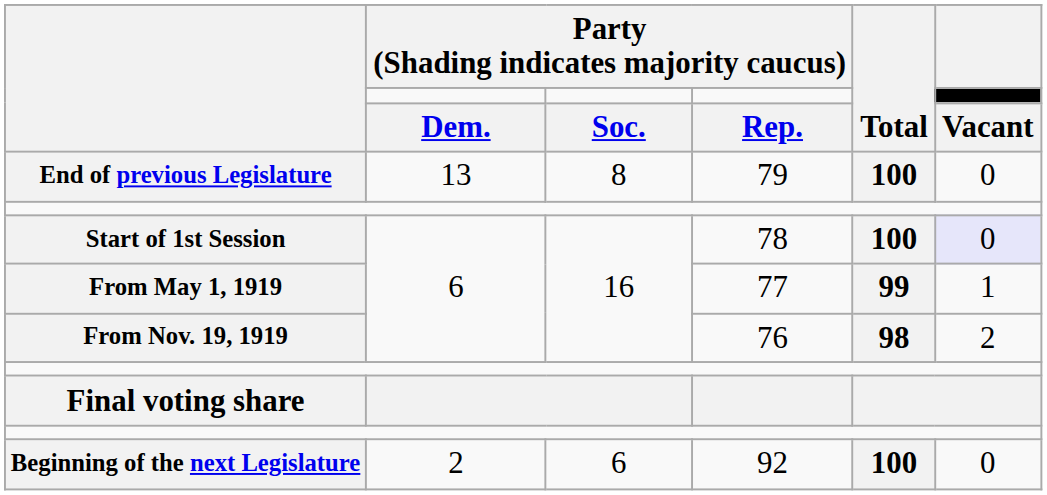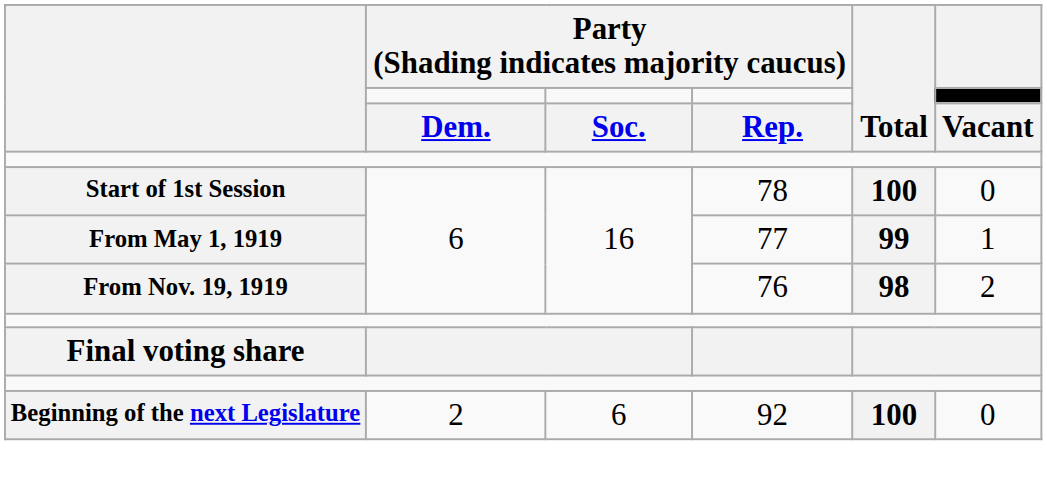- row: (186, 175)
(988, 239) lavender background -> (988, 190) no background
